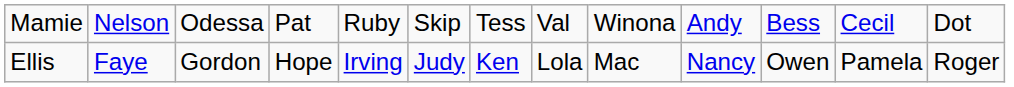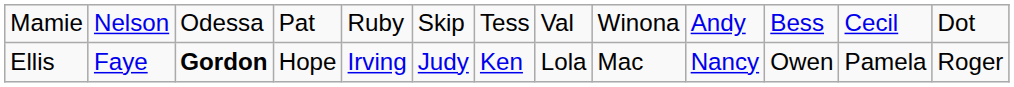(221, 61) normal -> (224, 61) bold
